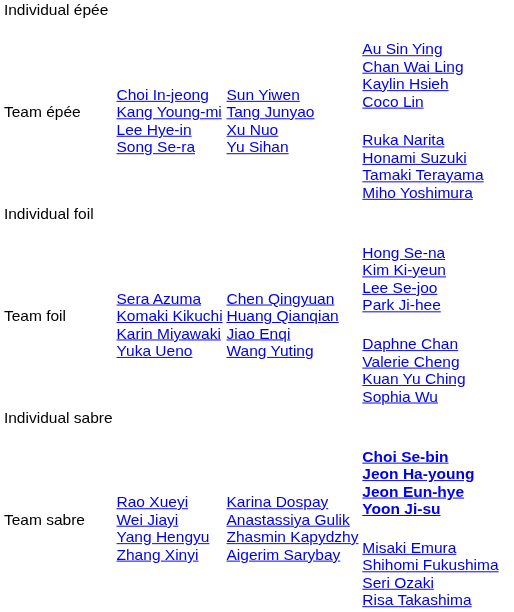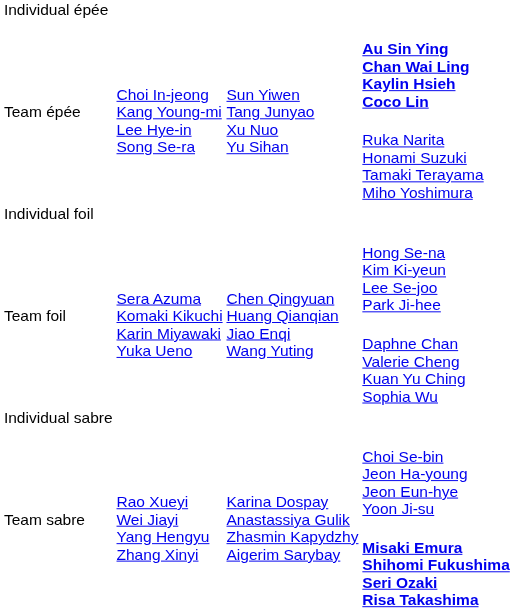(413, 75) normal -> (416, 75) bold
(418, 483) bold -> (415, 483) normal
(430, 574) normal -> (436, 574) bold
